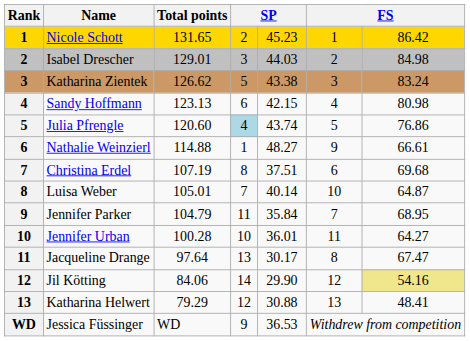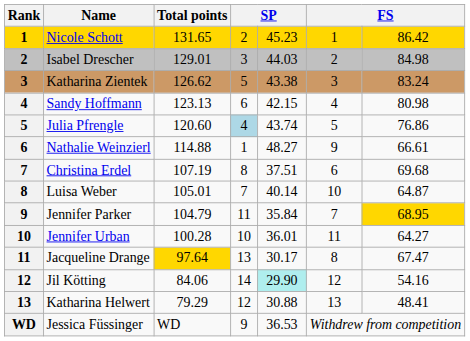(413, 214) no background -> (413, 214) gold background
(192, 258) no background -> (192, 258) gold background
(282, 280) no background -> (282, 280) paleturquoise background
(413, 280) khaki background -> (413, 280) no background
